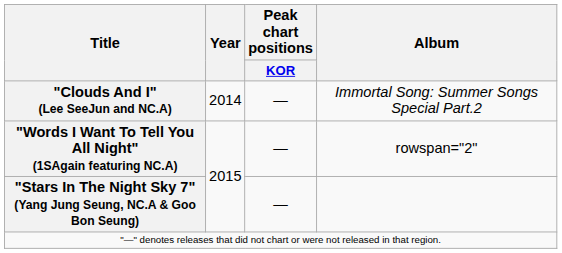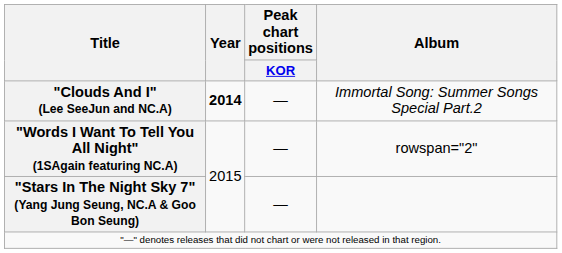(225, 100) normal -> (225, 100) bold
